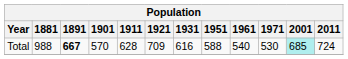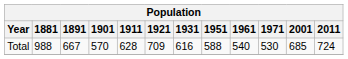(72, 46) bold -> (72, 46) normal
(298, 46) paleturquoise background -> (298, 46) no background
